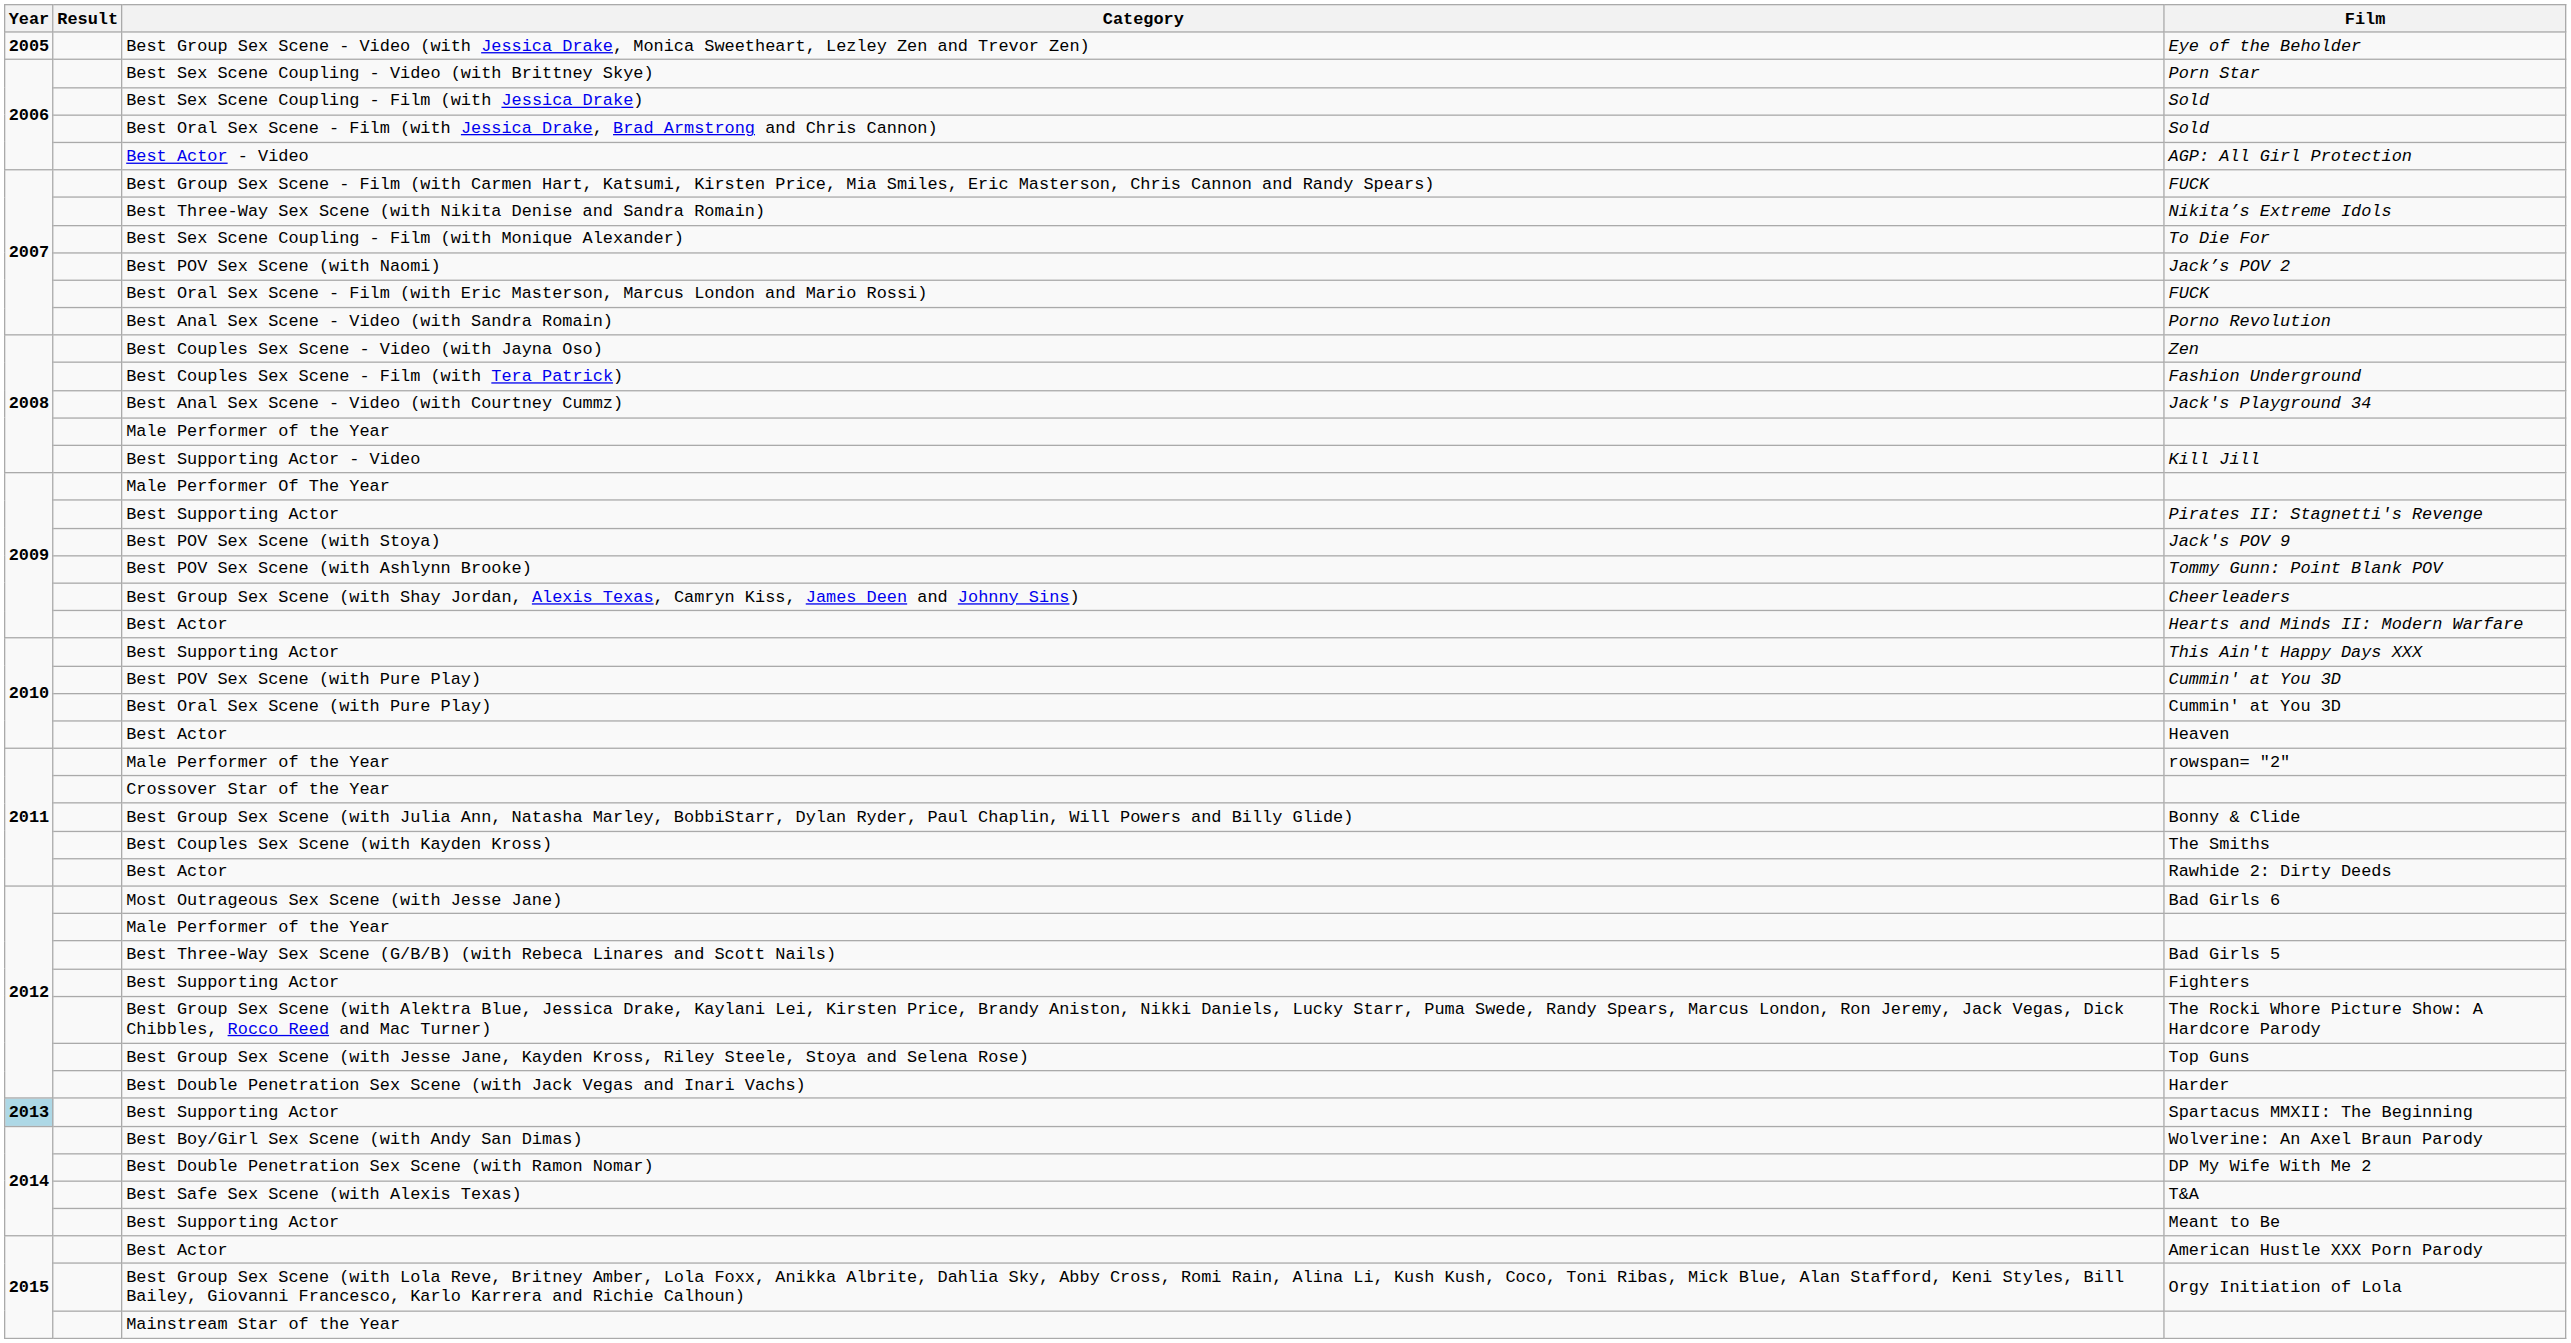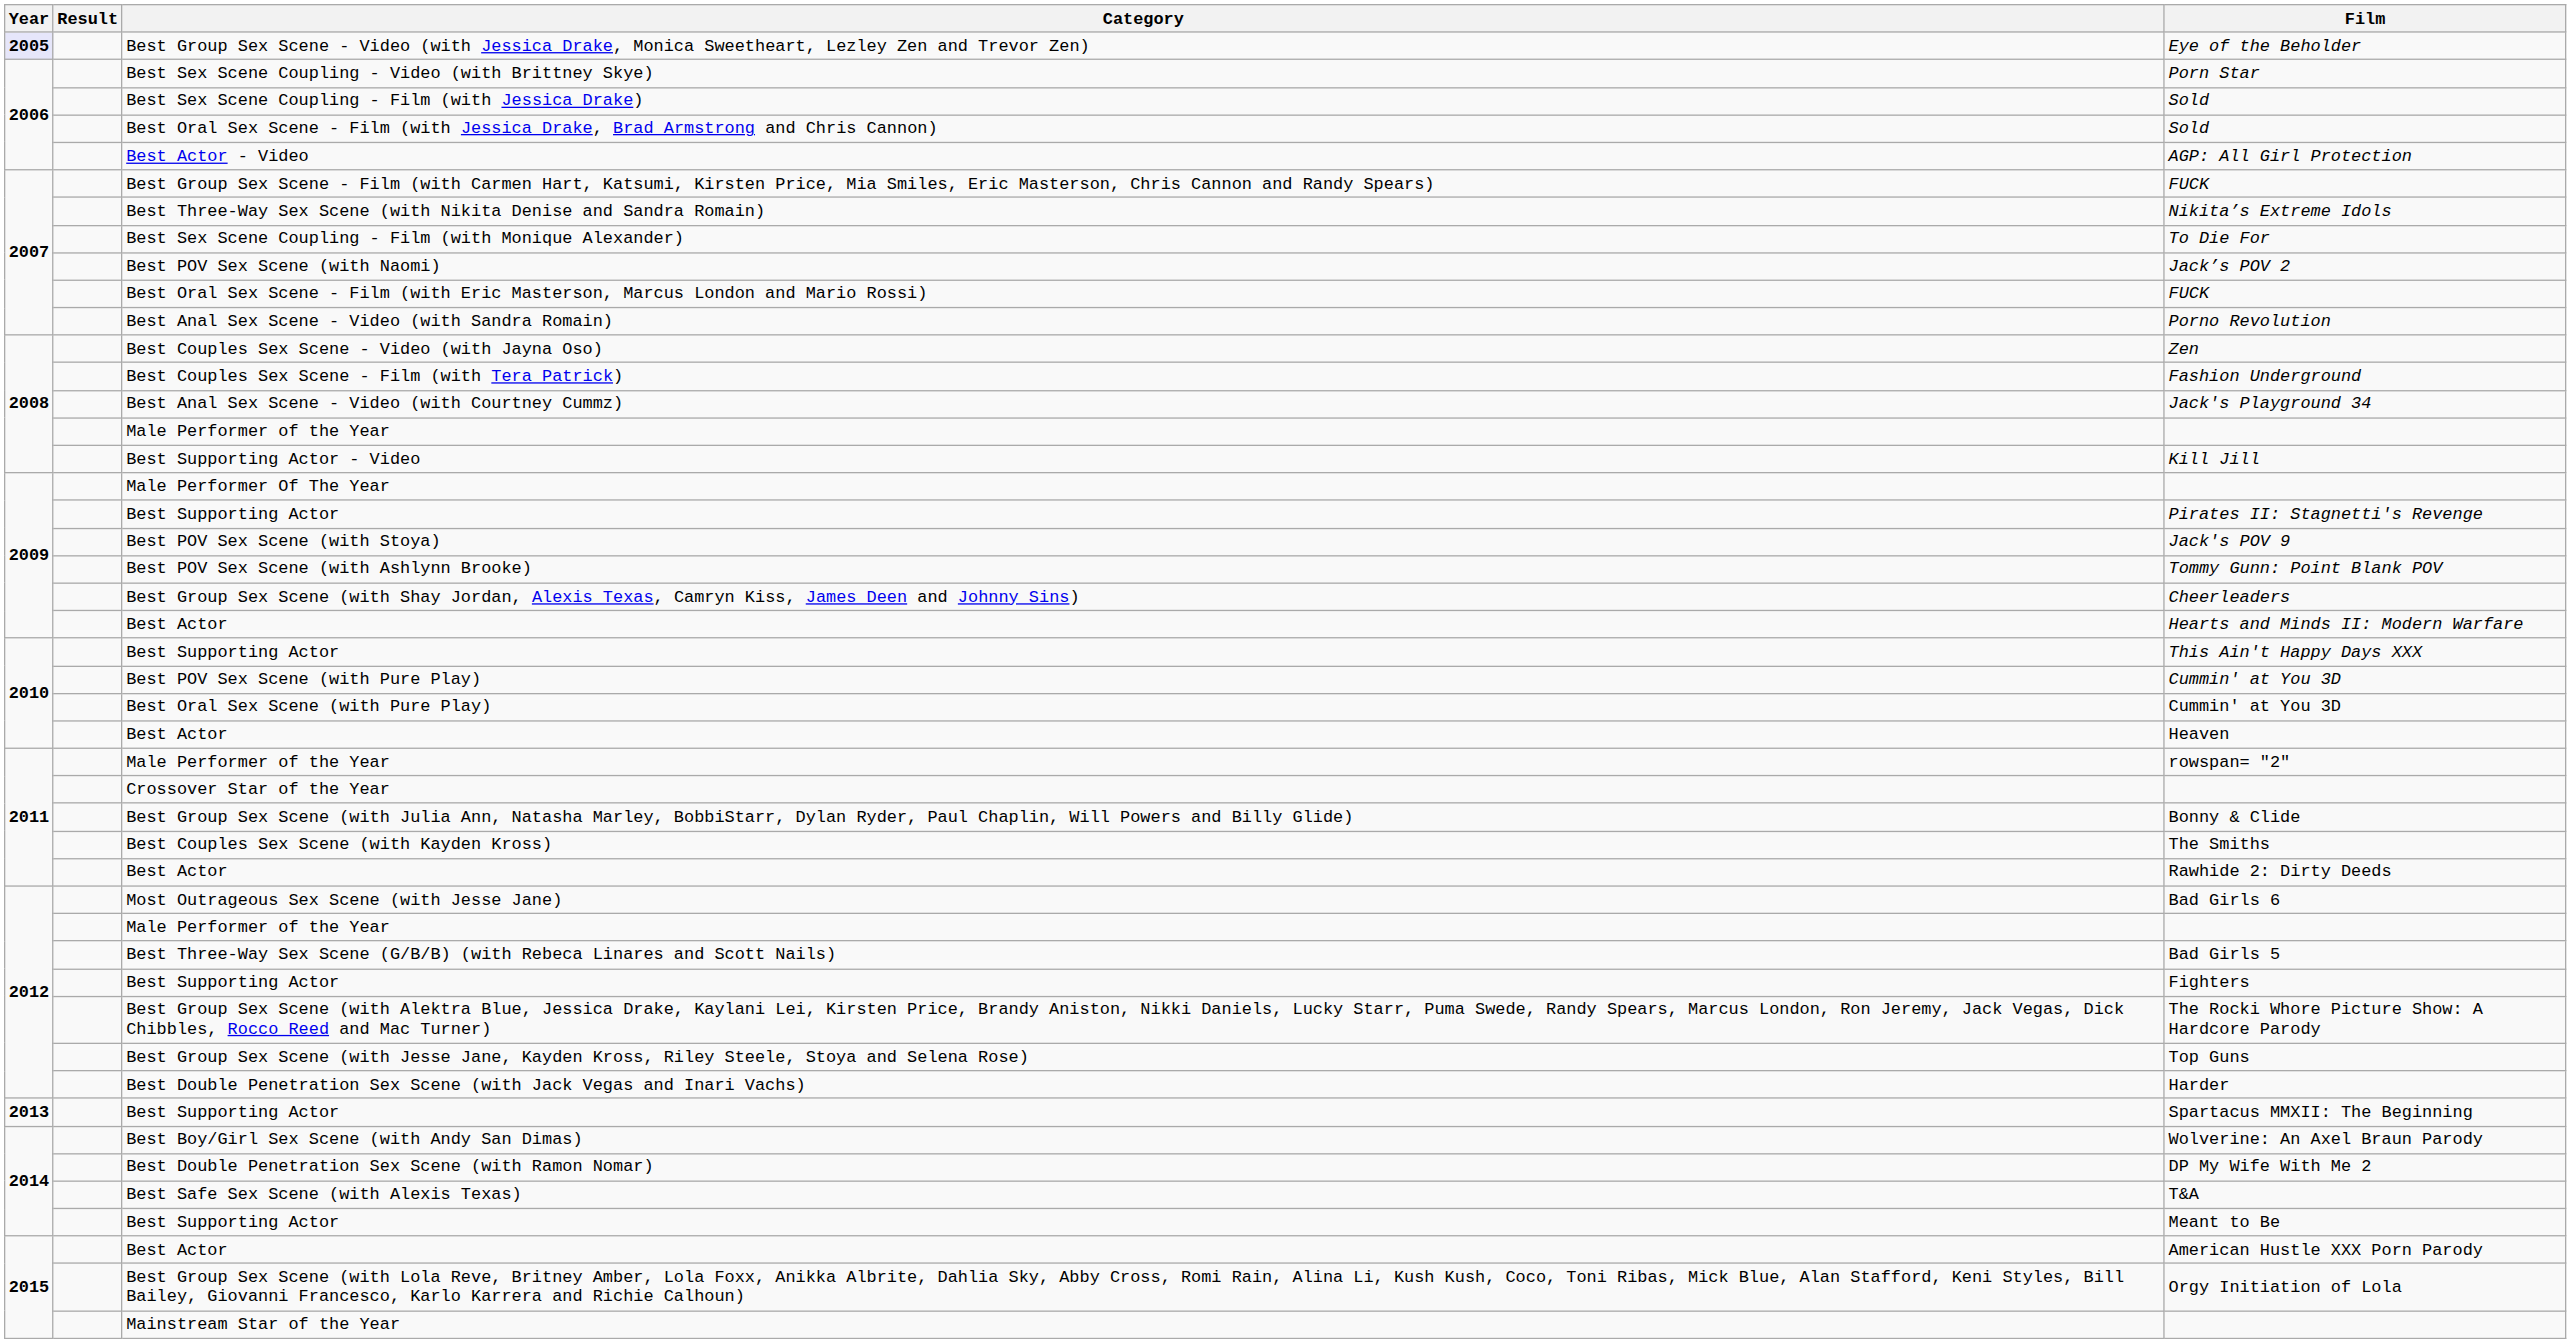(29, 46) no background -> (29, 46) lavender background
(29, 1112) lightblue background -> (29, 1112) no background
